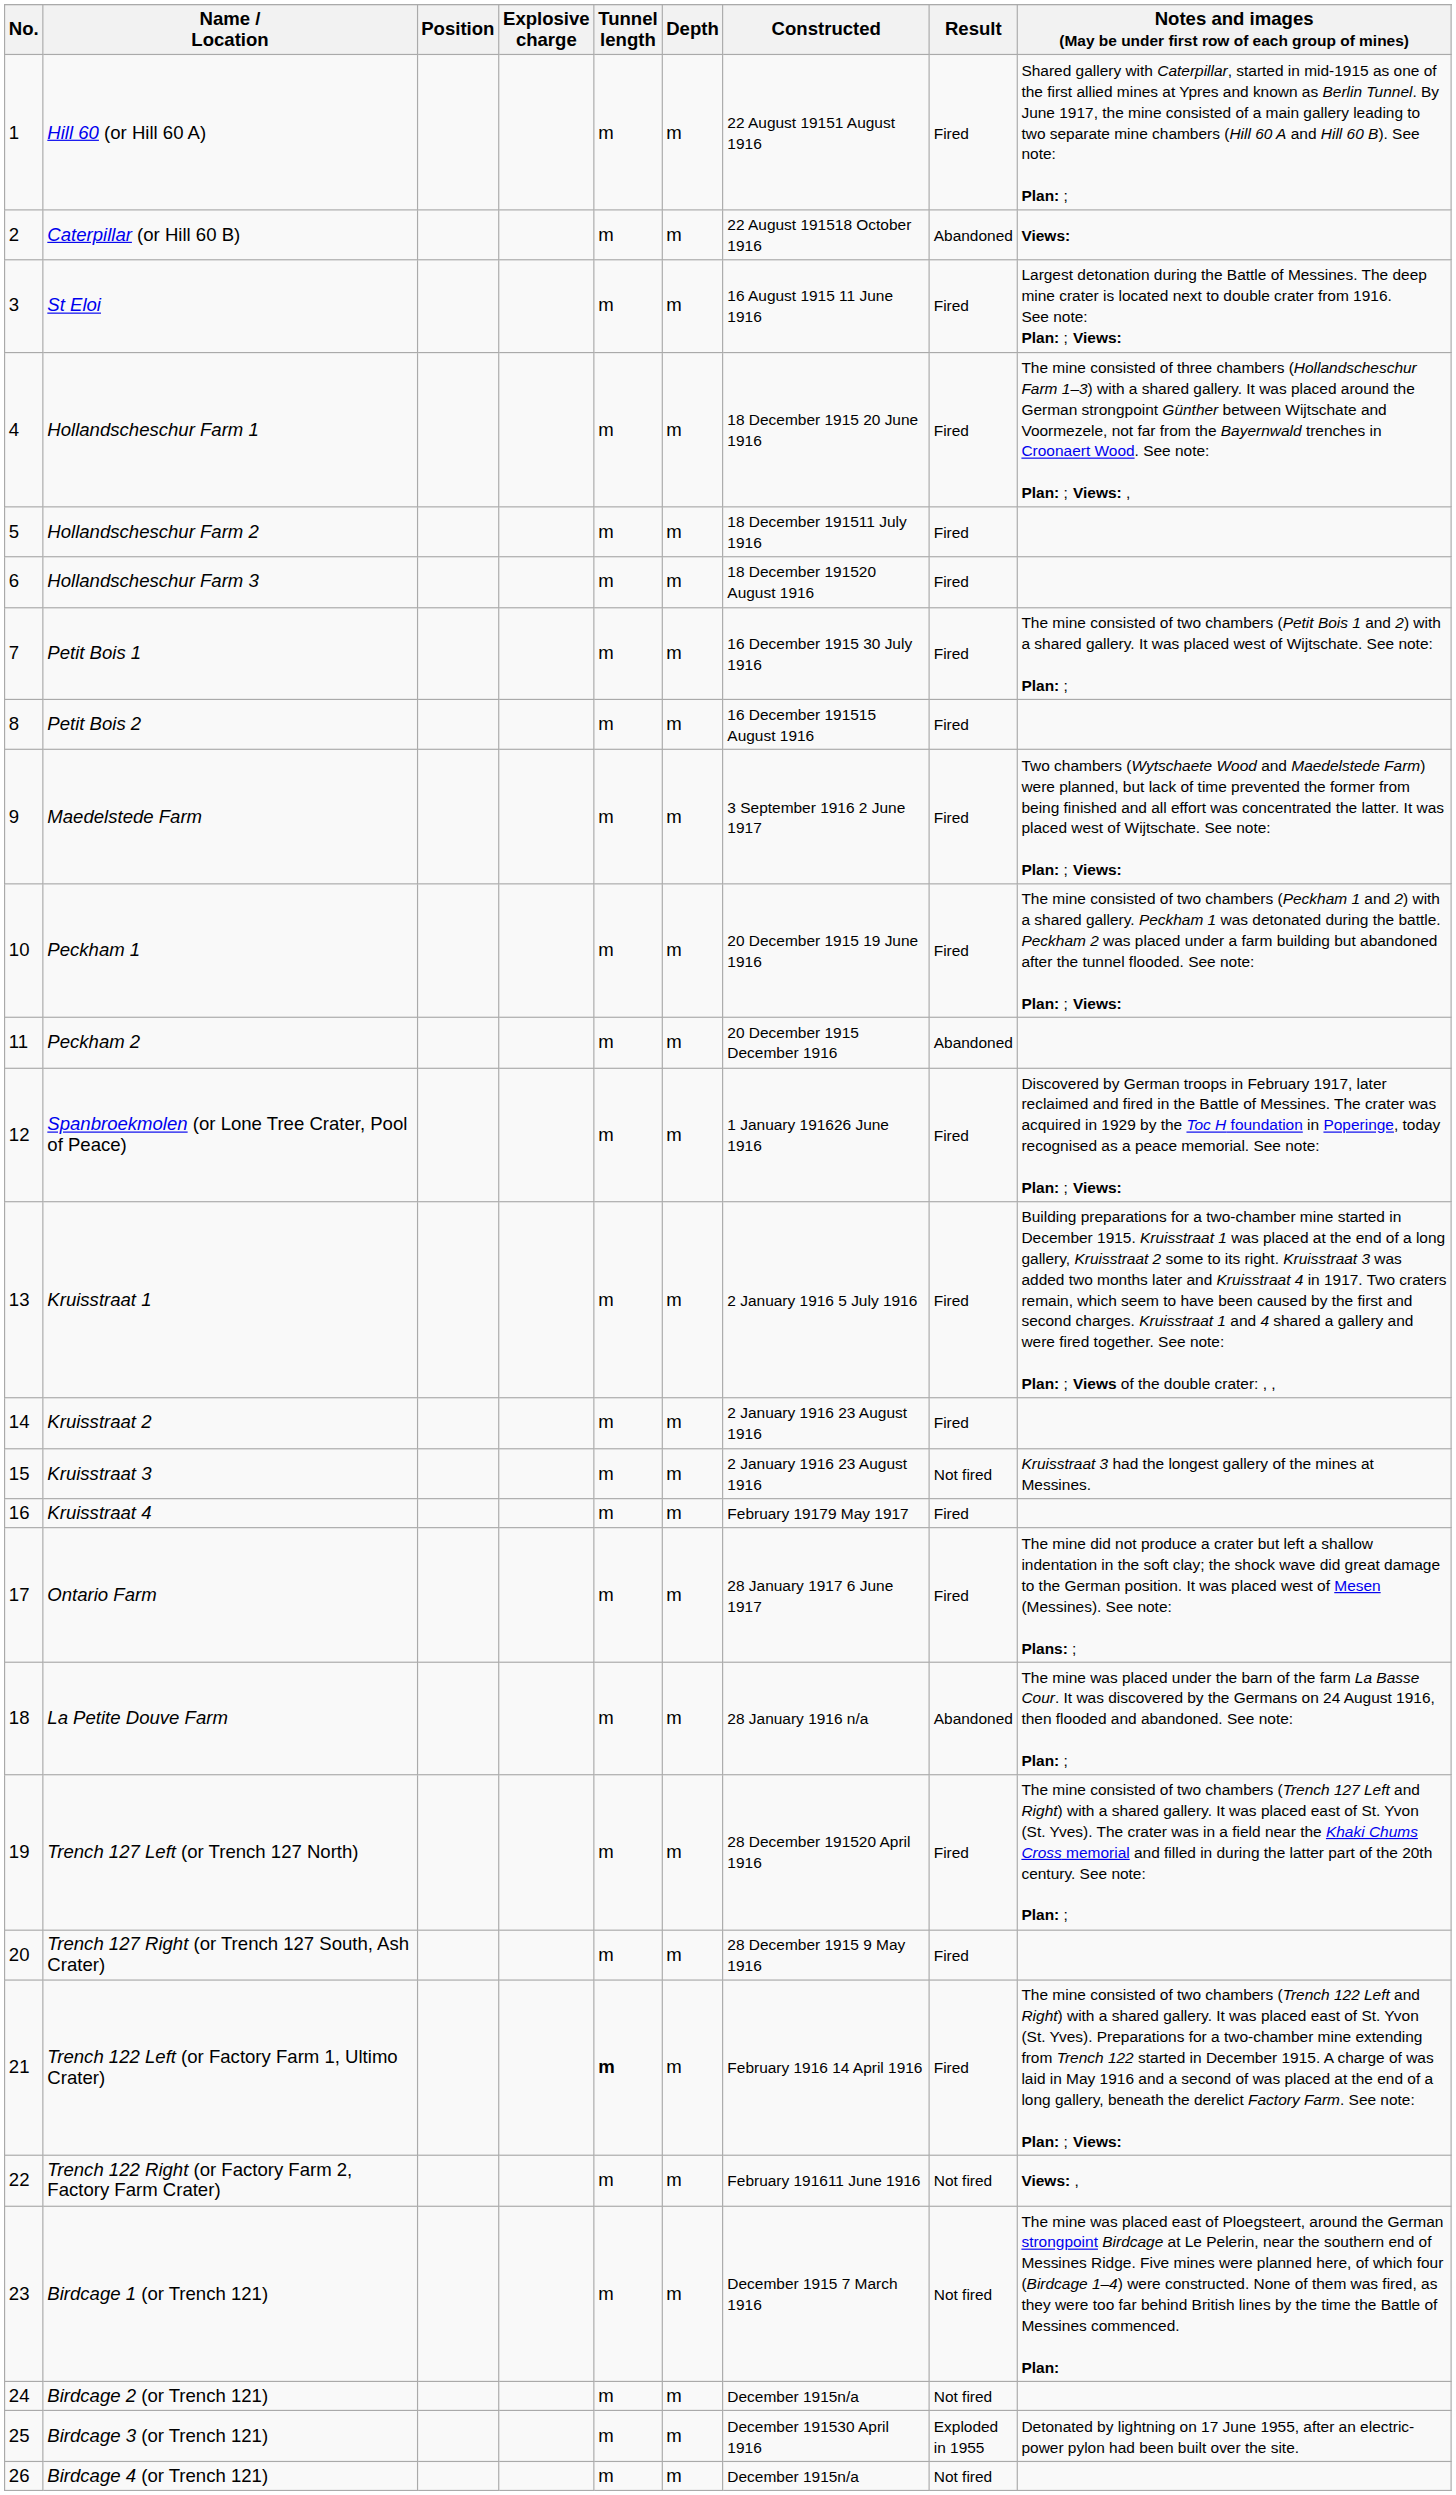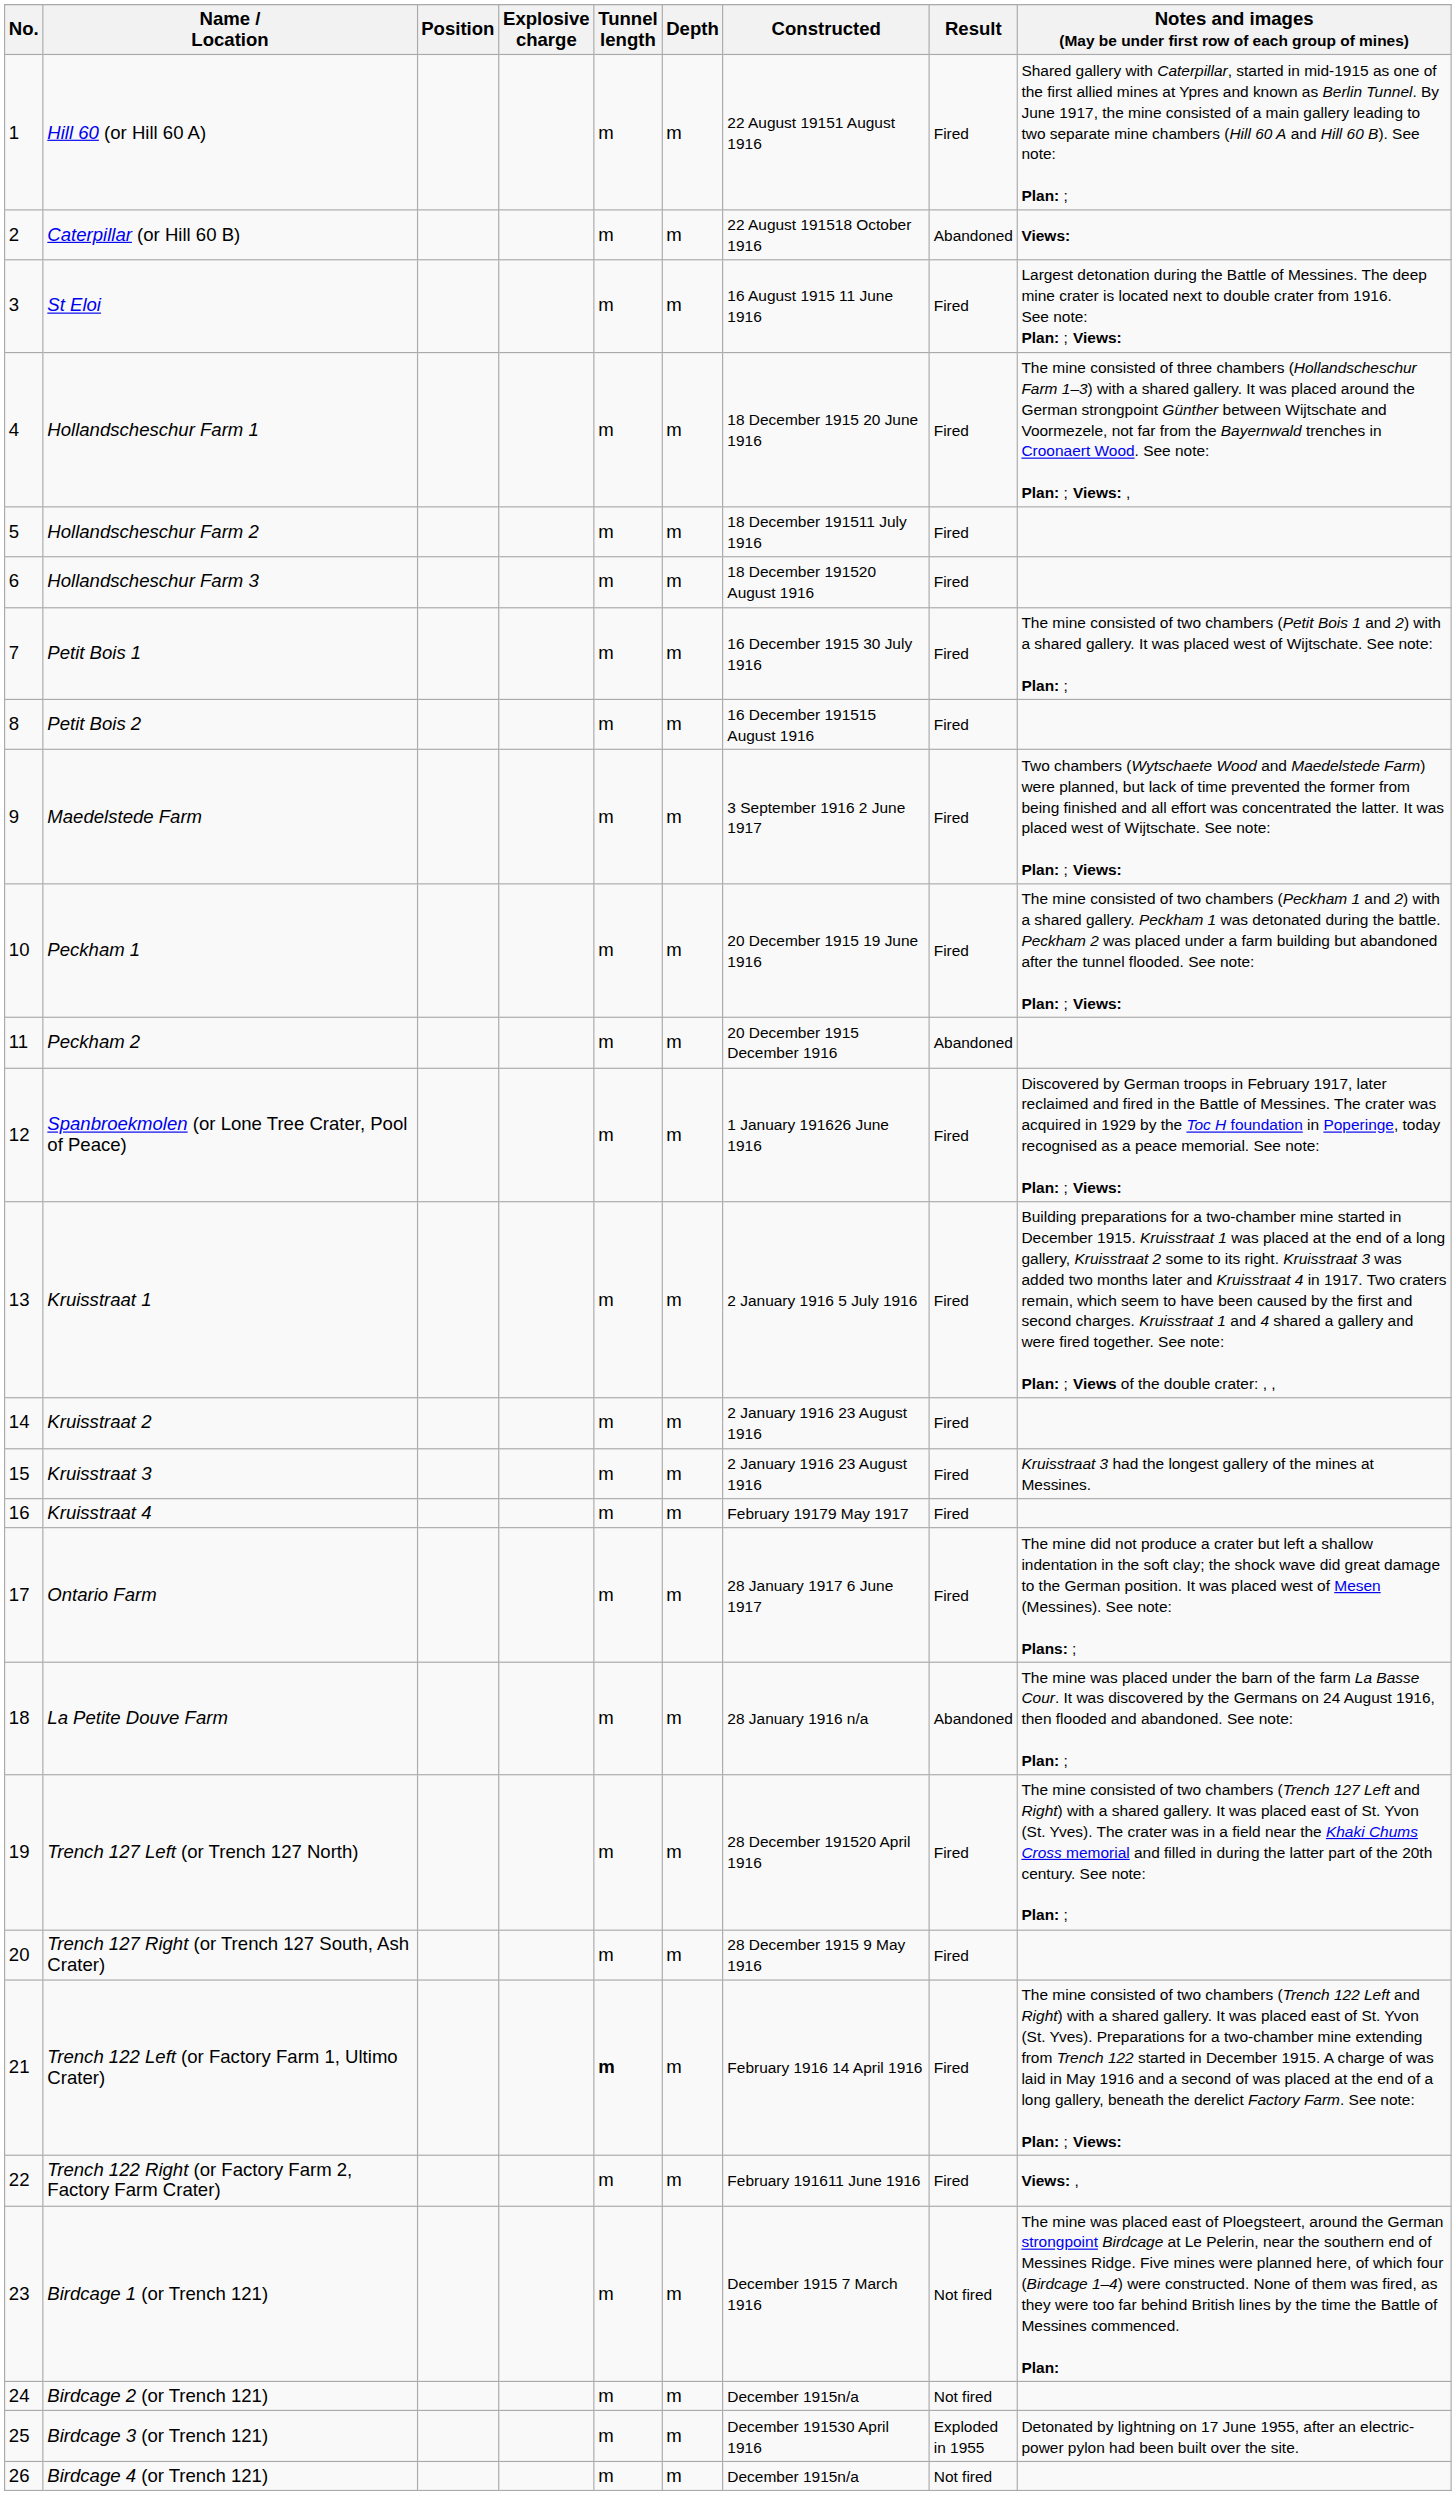(963, 1474) Not fired -> (951, 1474) Fired
(963, 2181) Not fired -> (951, 2181) Fired
